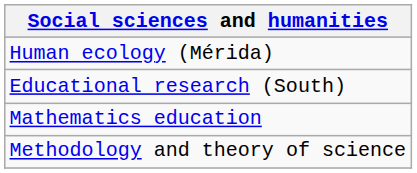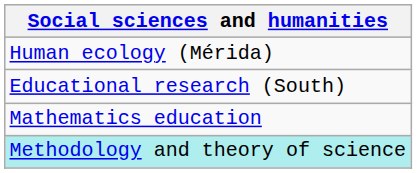(208, 152) no background -> (208, 152) paleturquoise background
